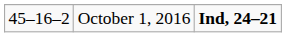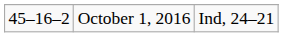(238, 18) bold -> (236, 18) normal
